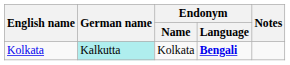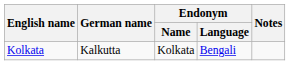(100, 50) paleturquoise background -> (100, 50) no background
(219, 50) bold -> (218, 50) normal
